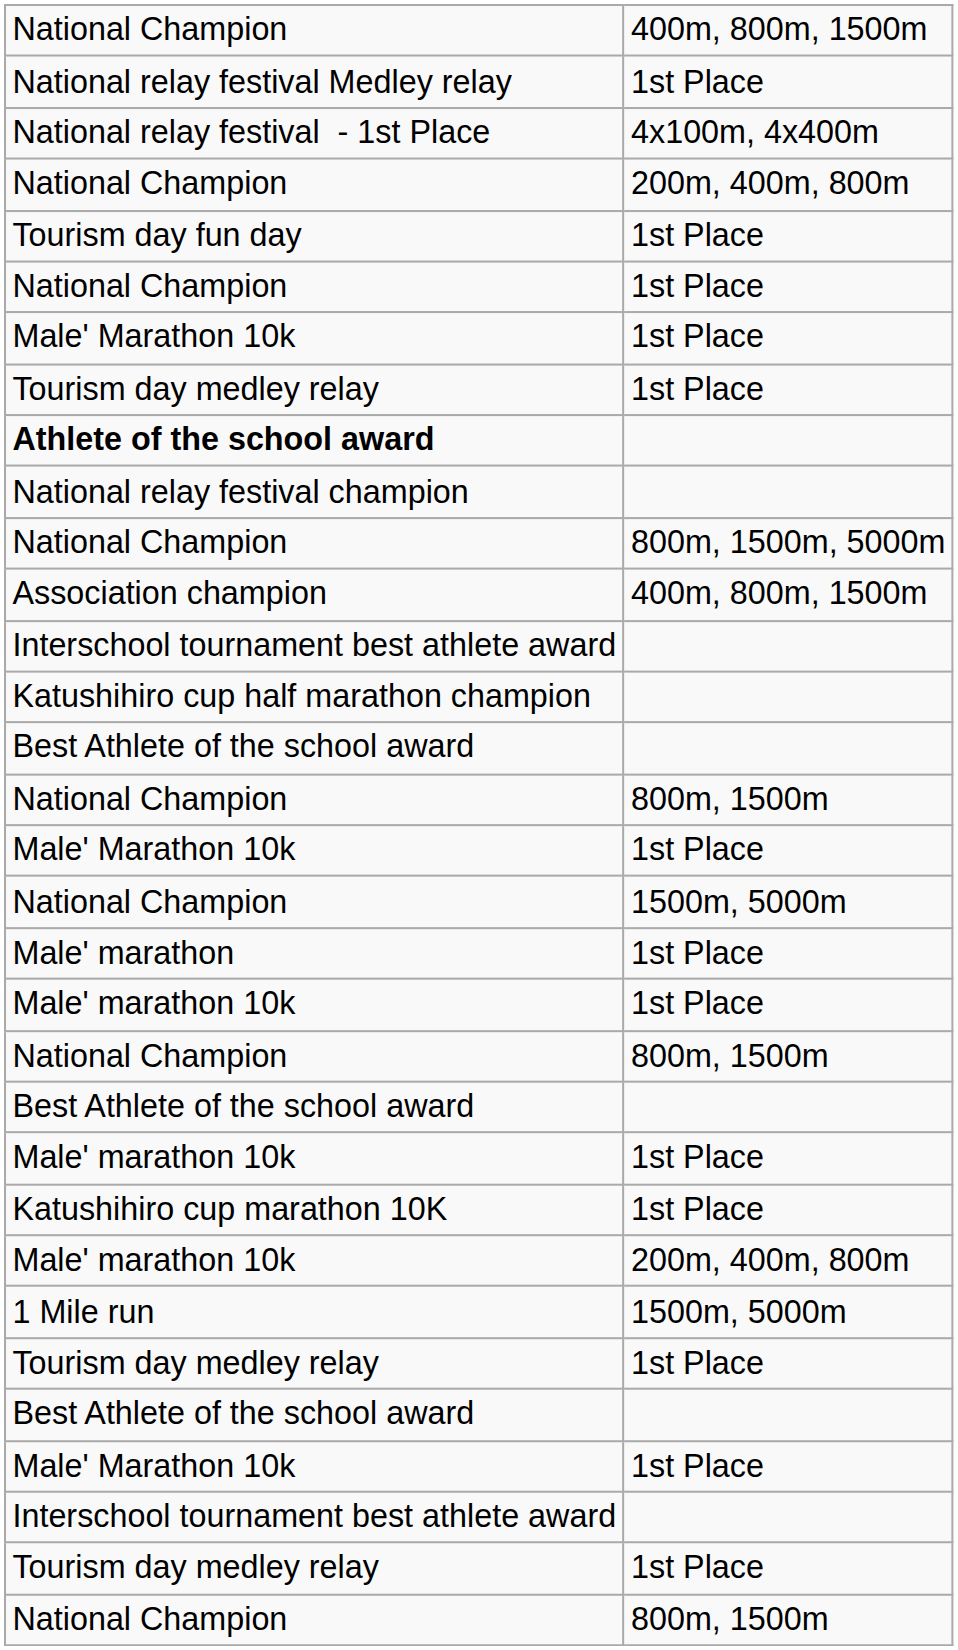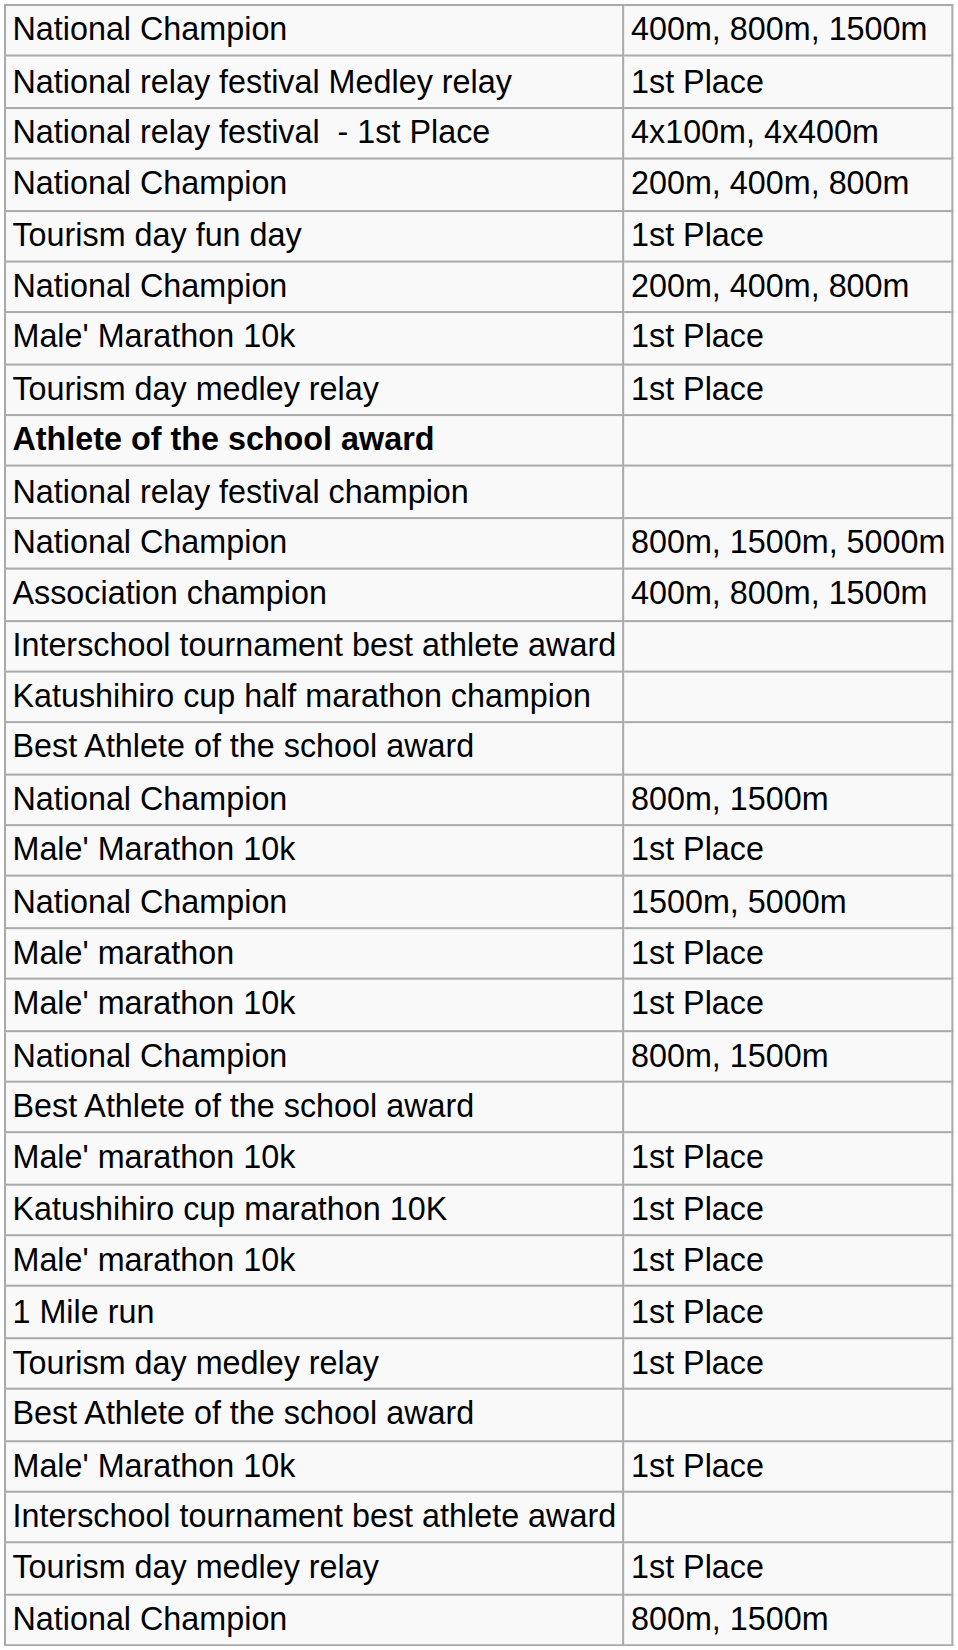(697, 286) 1st Place -> (770, 286) 200m, 400m, 800m
(770, 1260) 200m, 400m, 800m -> (697, 1260) 1st Place
(739, 1311) 1500m, 5000m -> (697, 1311) 1st Place
